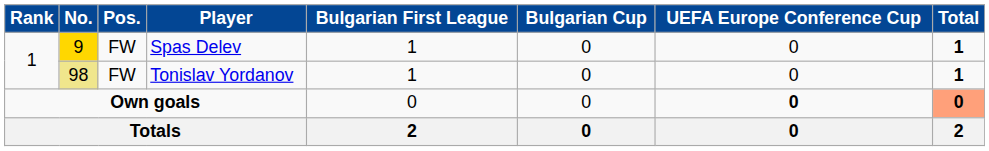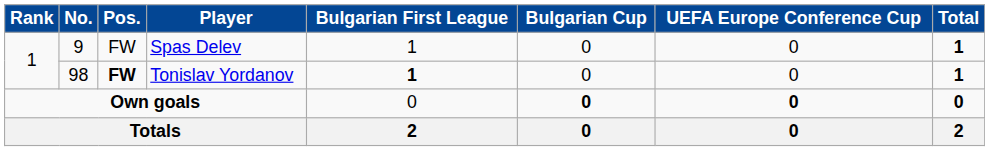(78, 46) gold background -> (78, 46) no background
(78, 74) khaki background -> (78, 74) no background
(122, 74) normal -> (122, 74) bold
(412, 74) normal -> (412, 74) bold
(586, 103) normal -> (586, 103) bold
(959, 103) lightsalmon background -> (959, 103) no background
